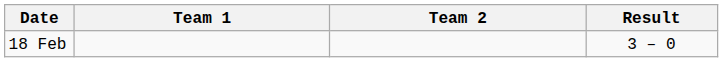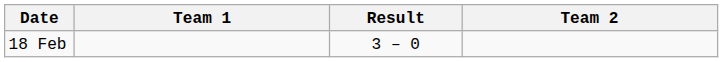columns swapped: (651, 18) <-> (458, 18)
